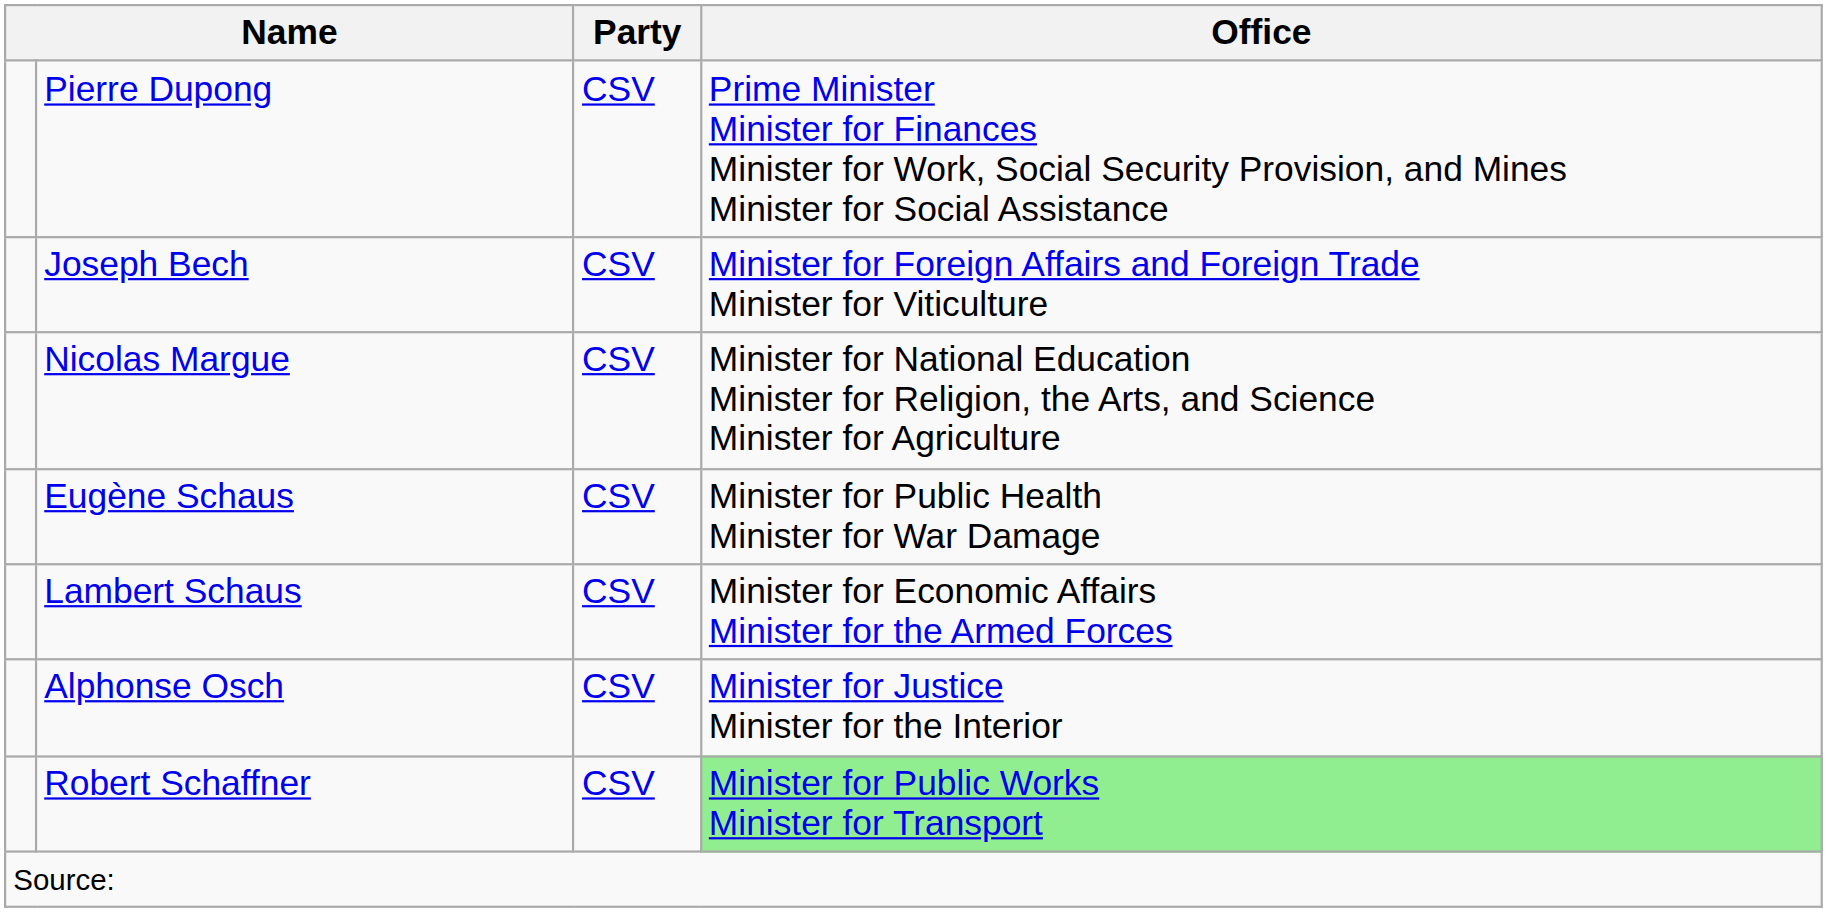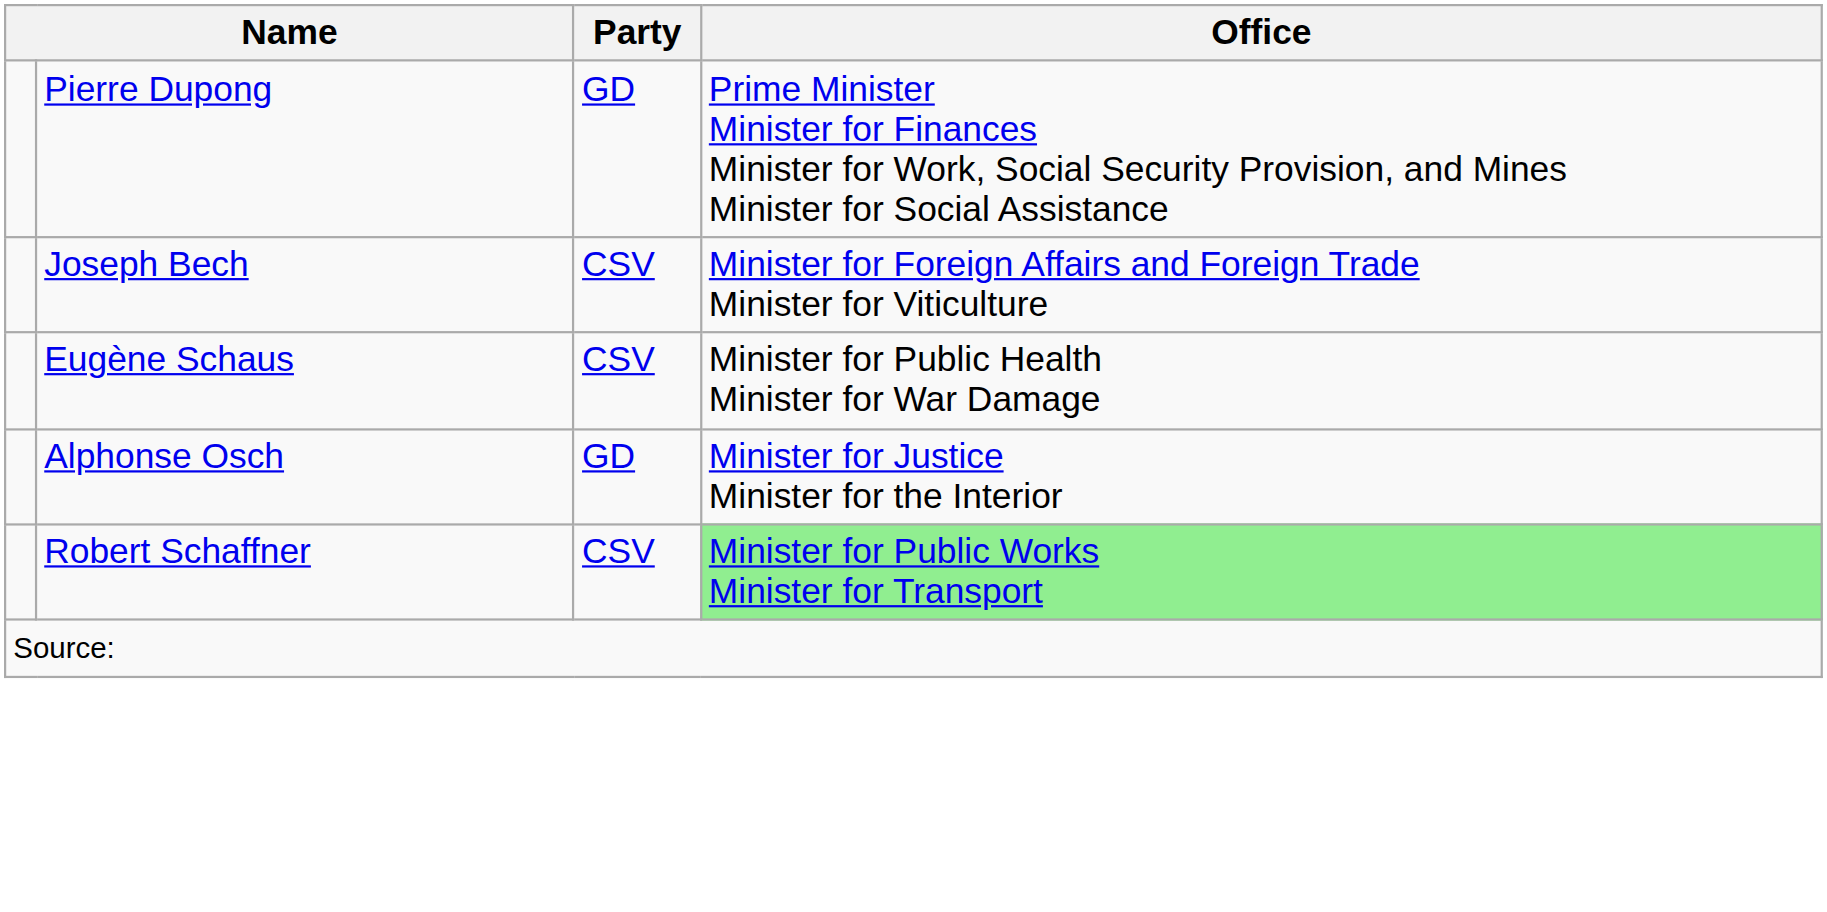(618, 88) CSV -> (609, 88) GD
- row: (167, 359)
- row: (173, 591)
(618, 687) CSV -> (609, 455) GD
